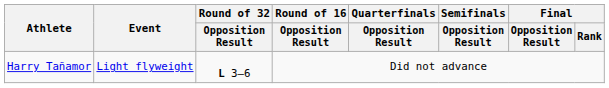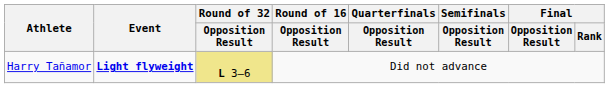(145, 67) normal -> (145, 67) bold
(234, 73) no background -> (234, 73) khaki background
